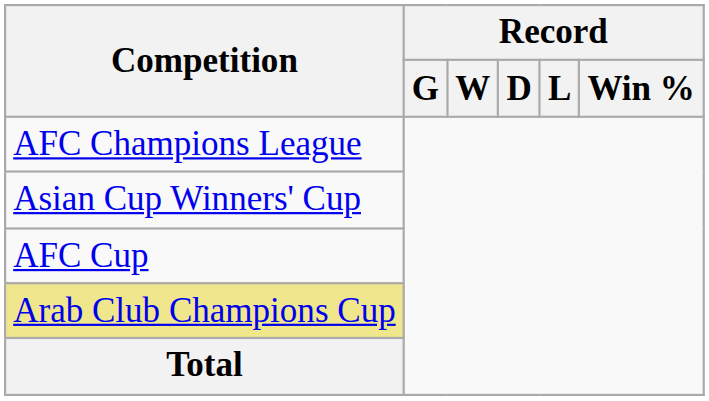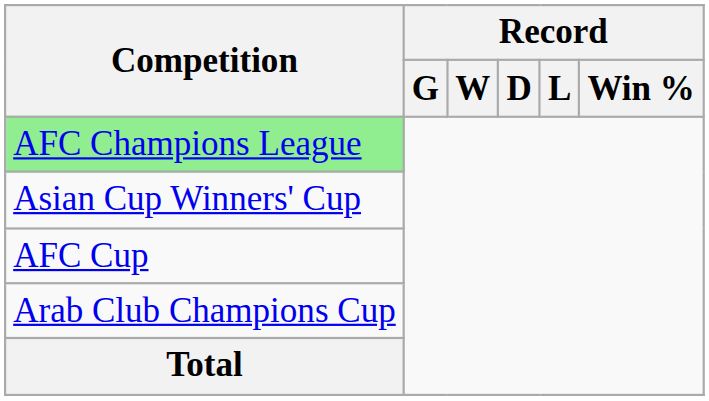(187, 143) no background -> (187, 143) lightgreen background
(204, 310) khaki background -> (204, 310) no background
